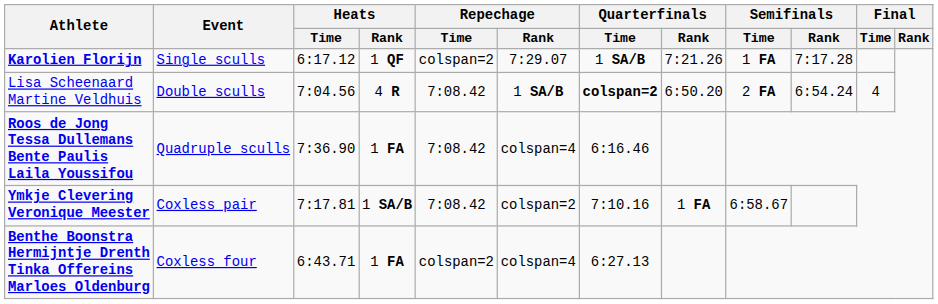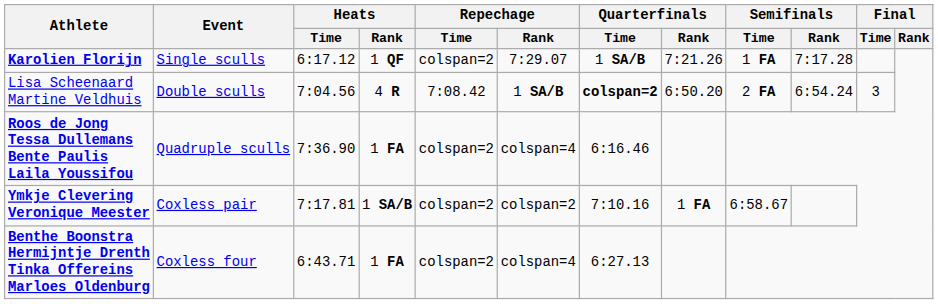(876, 92) 4 -> (876, 92) 3
(456, 149) 7:08.42 -> (456, 149) colspan=2
(456, 205) 7:08.42 -> (456, 205) colspan=2
